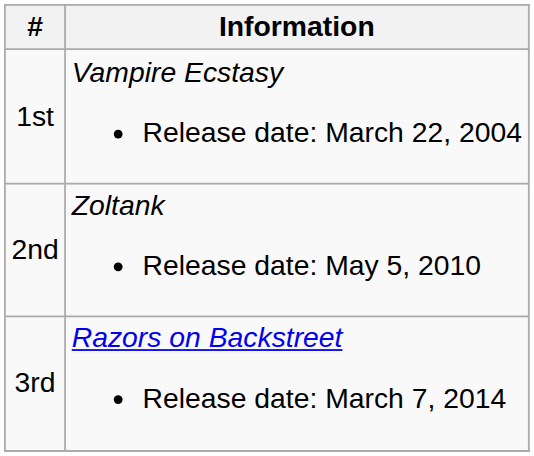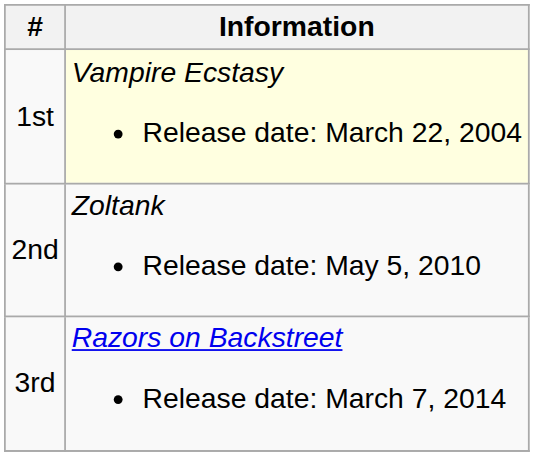(297, 102) no background -> (297, 102) lightyellow background
